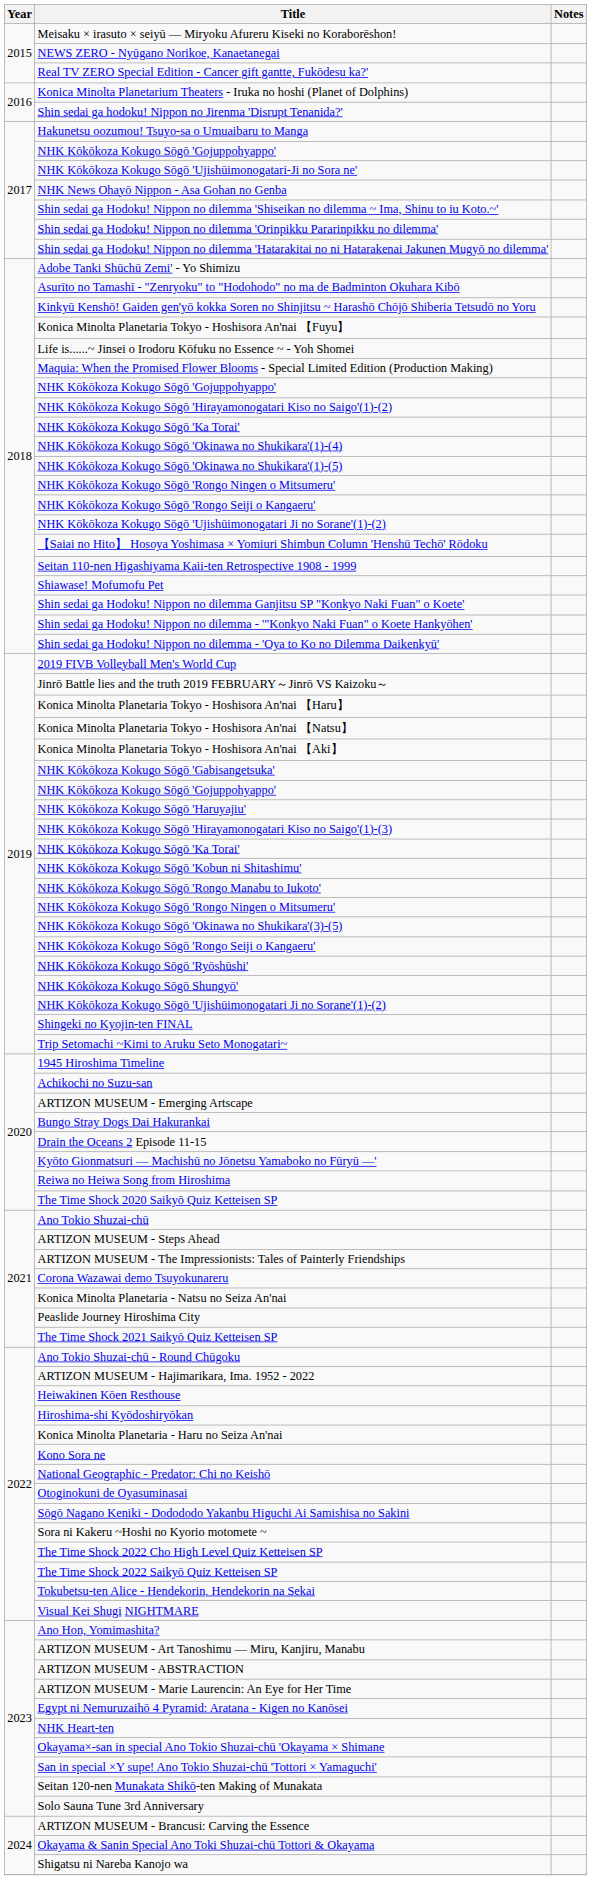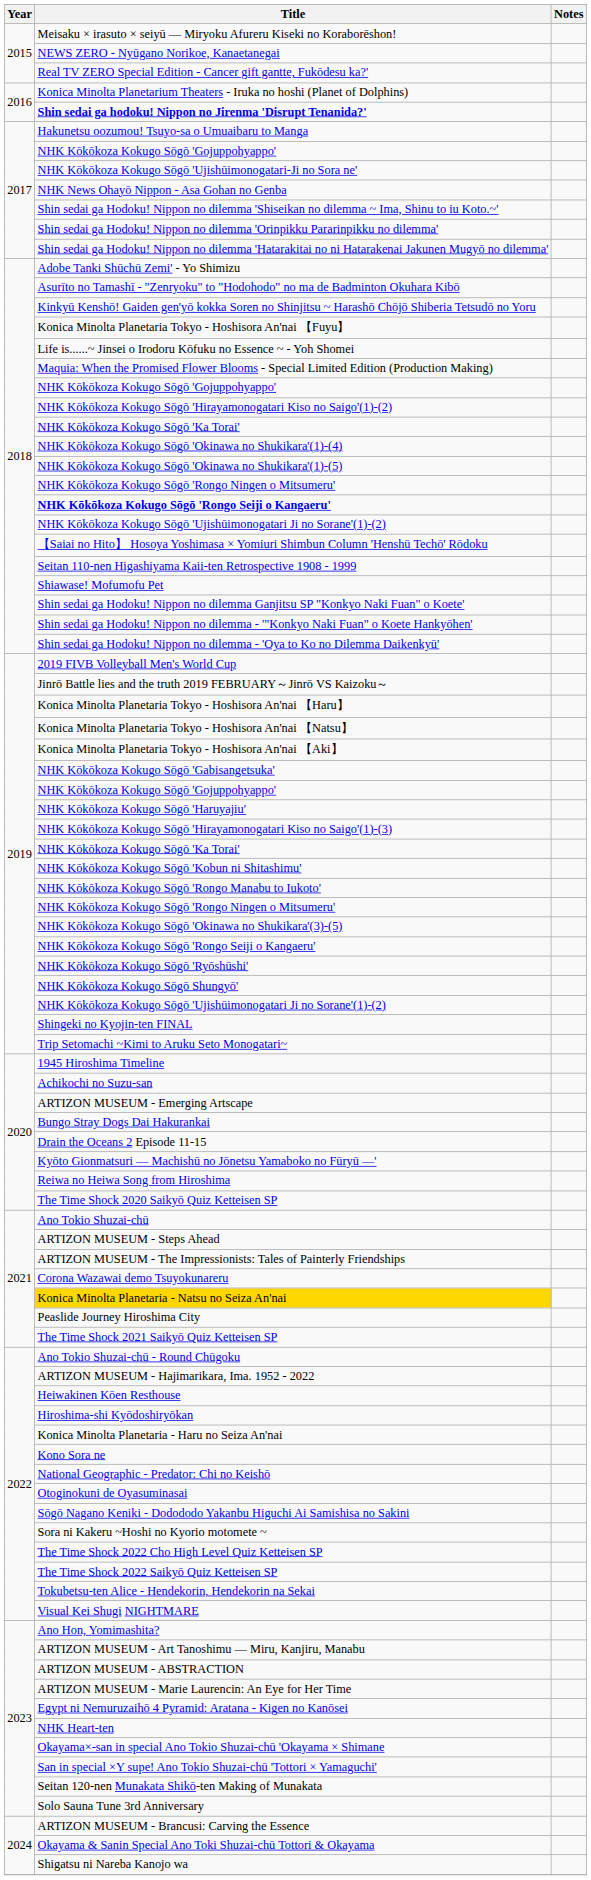(190, 111) normal -> (202, 111) bold
(176, 505) normal -> (184, 505) bold
(162, 1298) no background -> (162, 1298) gold background
